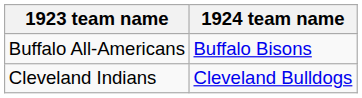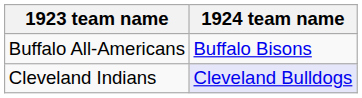(273, 78) no background -> (273, 78) lavender background
